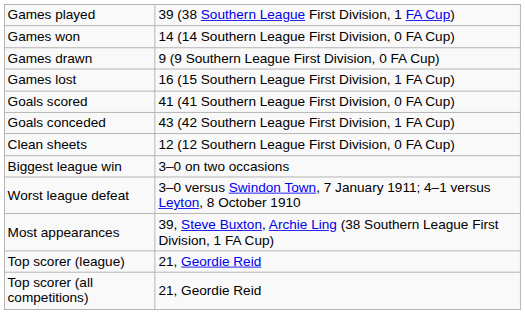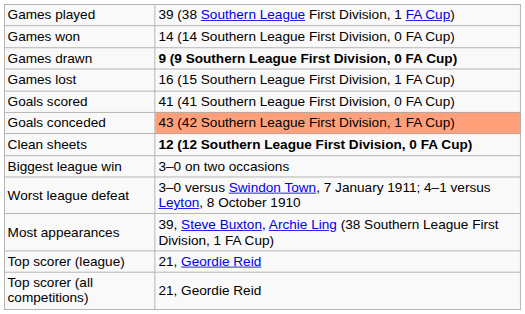(299, 58) normal -> (308, 58) bold
(307, 123) no background -> (307, 123) lightsalmon background
(307, 144) normal -> (315, 144) bold
